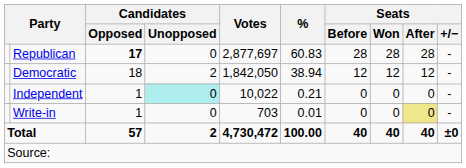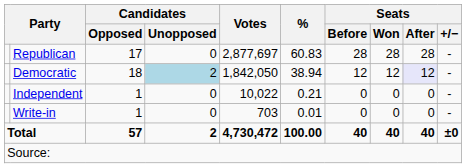(135, 53) bold -> (135, 53) normal
(213, 73) no background -> (213, 73) lightblue background
(428, 73) no background -> (428, 73) lavender background
(213, 93) paleturquoise background -> (213, 93) no background
(431, 113) khaki background -> (431, 113) no background
